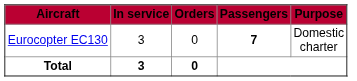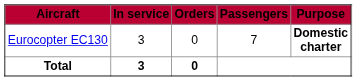(254, 40) bold -> (254, 40) normal
(319, 40) normal -> (321, 40) bold
